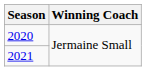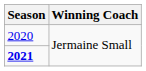(20, 55) normal -> (20, 55) bold
